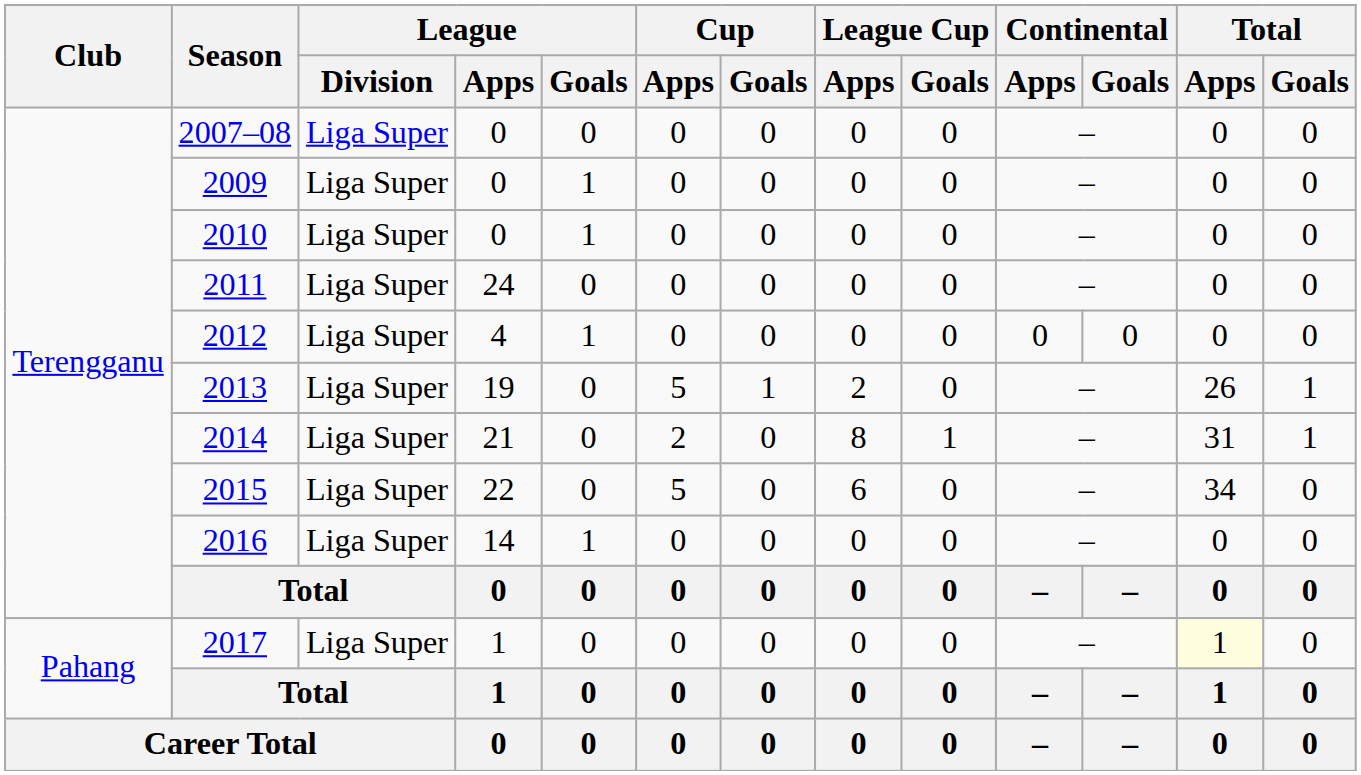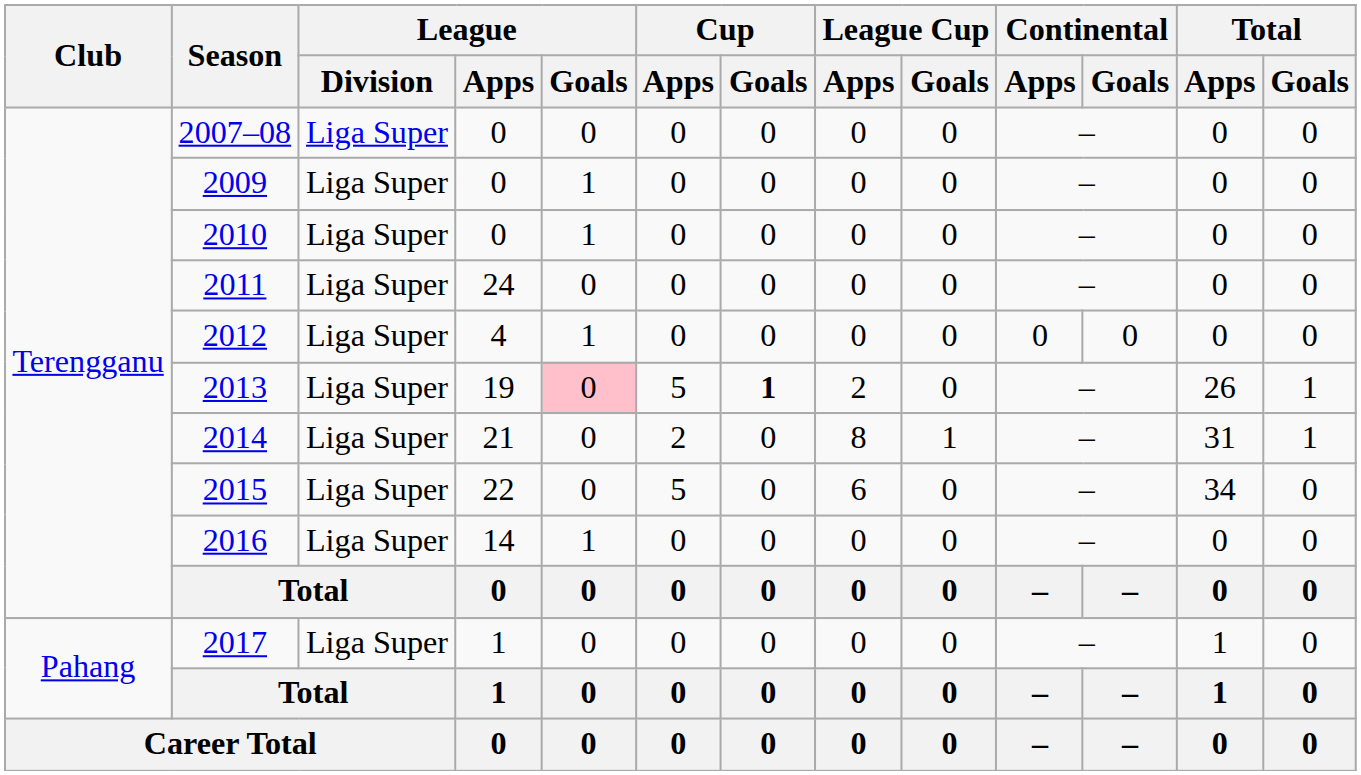(588, 387) no background -> (588, 387) pink background
(768, 387) normal -> (768, 387) bold
(1220, 642) lightyellow background -> (1220, 642) no background
